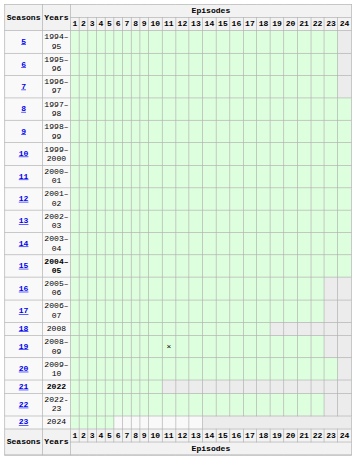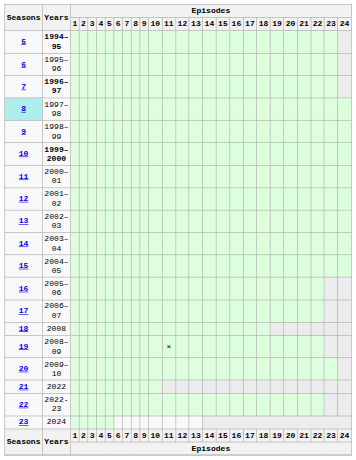(56, 42) normal -> (56, 42) bold
(56, 87) normal -> (56, 87) bold
(24, 109) no background -> (24, 109) paleturquoise background
(56, 154) normal -> (56, 154) bold
(56, 266) bold -> (56, 266) normal
(56, 387) bold -> (56, 387) normal
